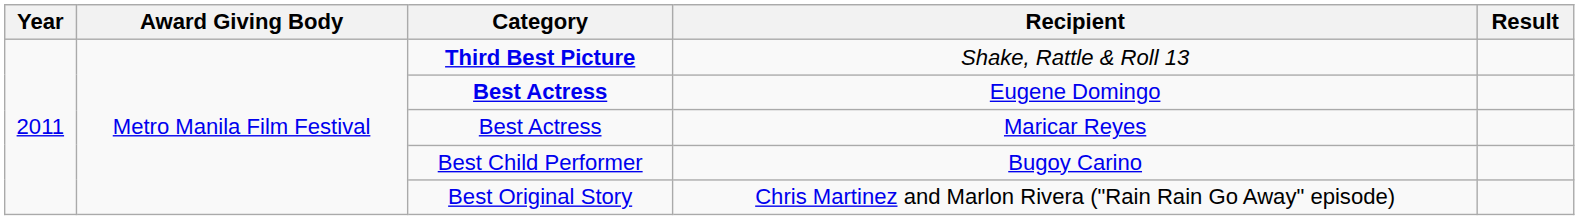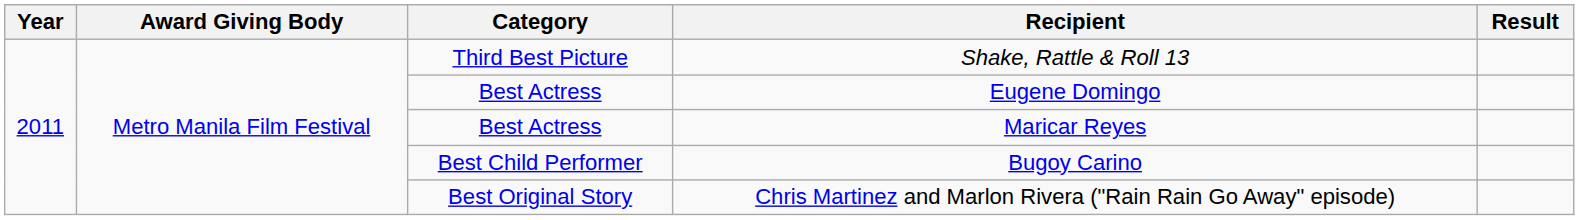(540, 57) bold -> (540, 57) normal
(540, 92) bold -> (540, 92) normal
